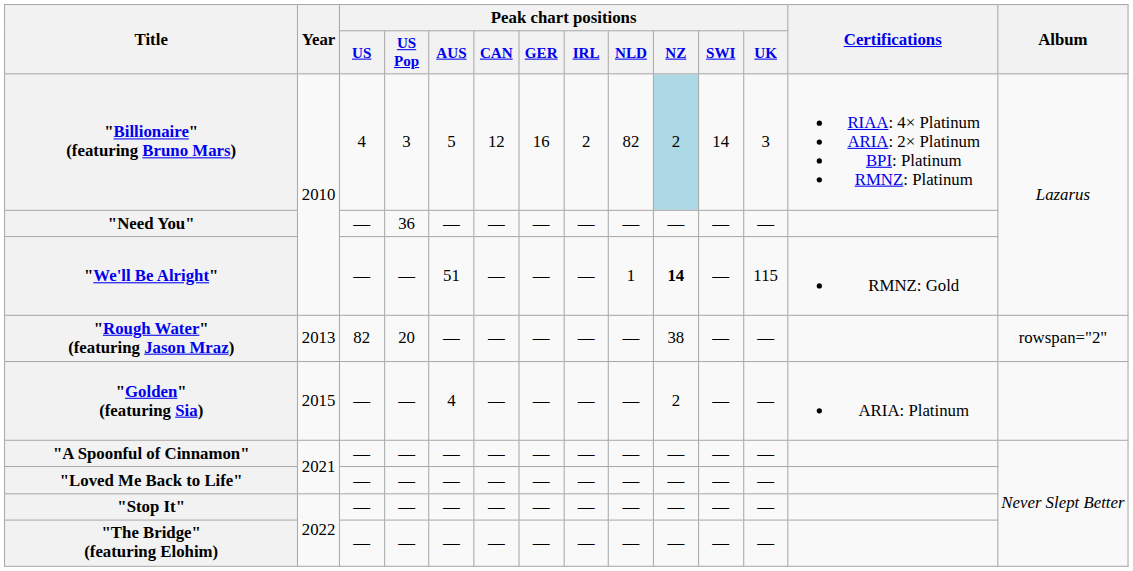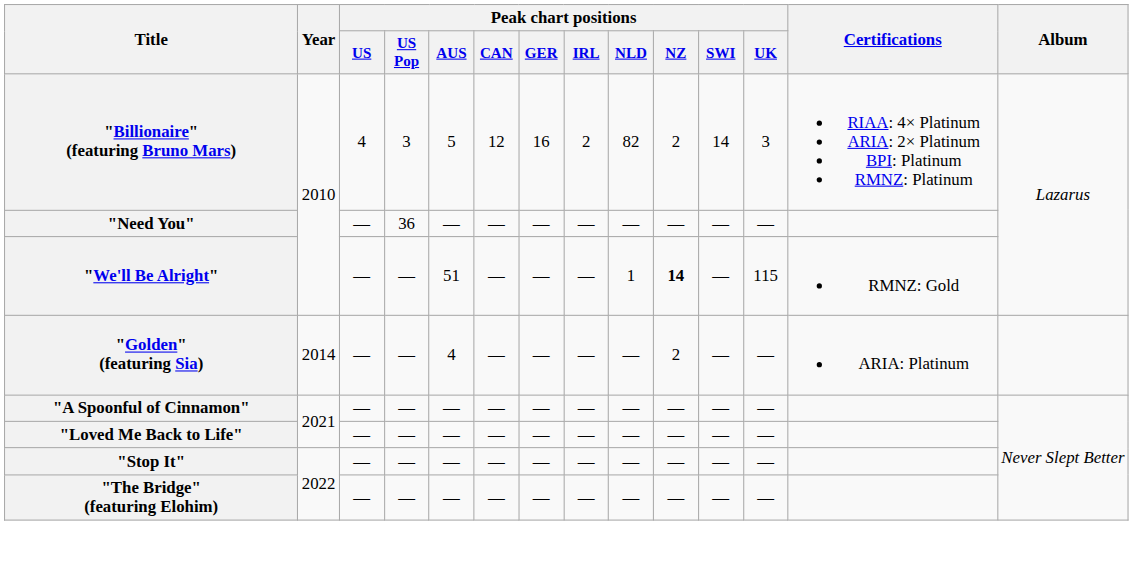(676, 141) lightblue background -> (676, 141) no background
- row: (151, 338)
(319, 400) 2015 -> (319, 355) 2014
